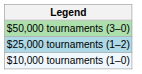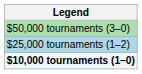(68, 60) normal -> (71, 60) bold
